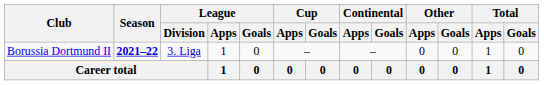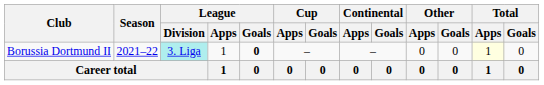(137, 51) bold -> (137, 51) normal
(184, 51) no background -> (184, 51) paleturquoise background
(257, 51) normal -> (257, 51) bold
(488, 51) no background -> (488, 51) lightyellow background
